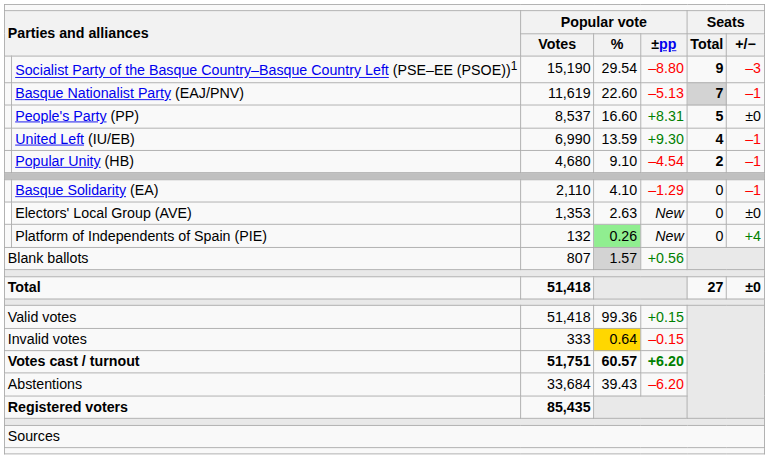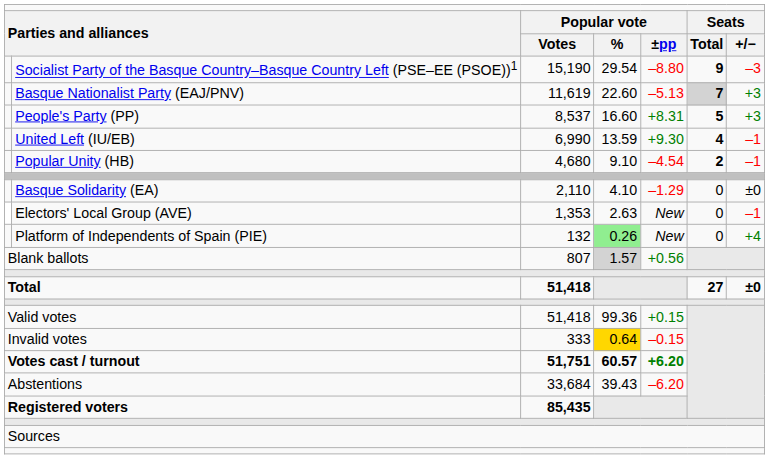(753, 93) –1 -> (753, 93) +3
(753, 116) ±0 -> (753, 116) +3
(753, 190) –1 -> (753, 190) ±0
(753, 213) ±0 -> (753, 213) –1
